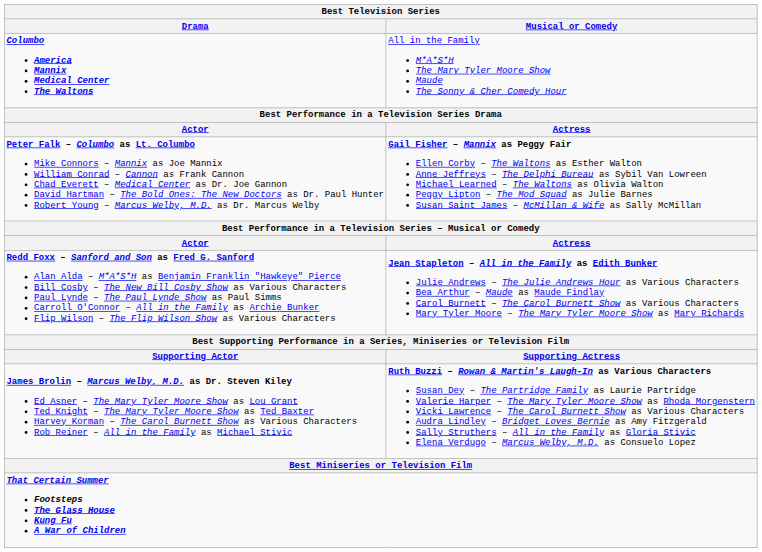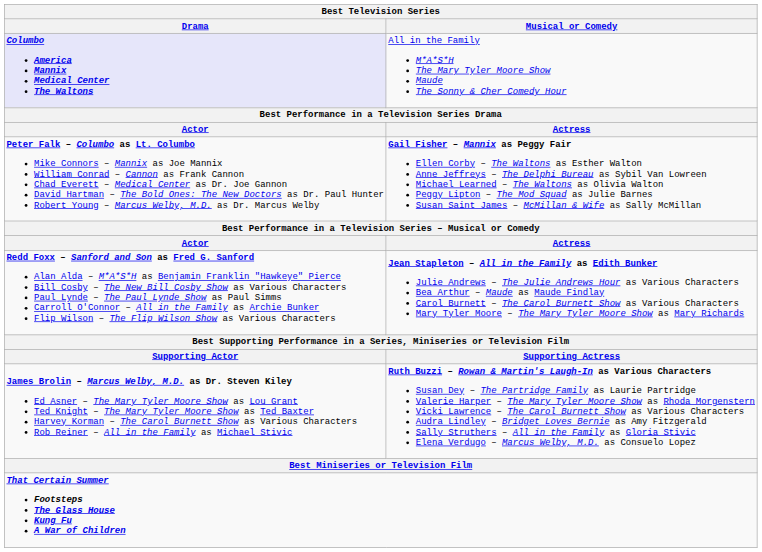(195, 66) no background -> (195, 66) lavender background
